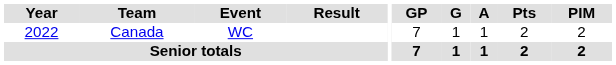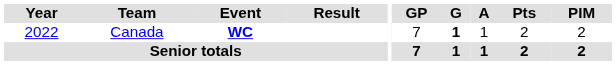(240, 32) normal -> (240, 32) bold
(456, 32) normal -> (456, 32) bold
